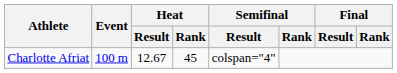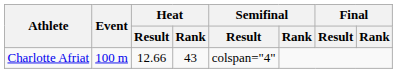(152, 58) 12.67 -> (152, 58) 12.66
(191, 58) 45 -> (191, 58) 43
